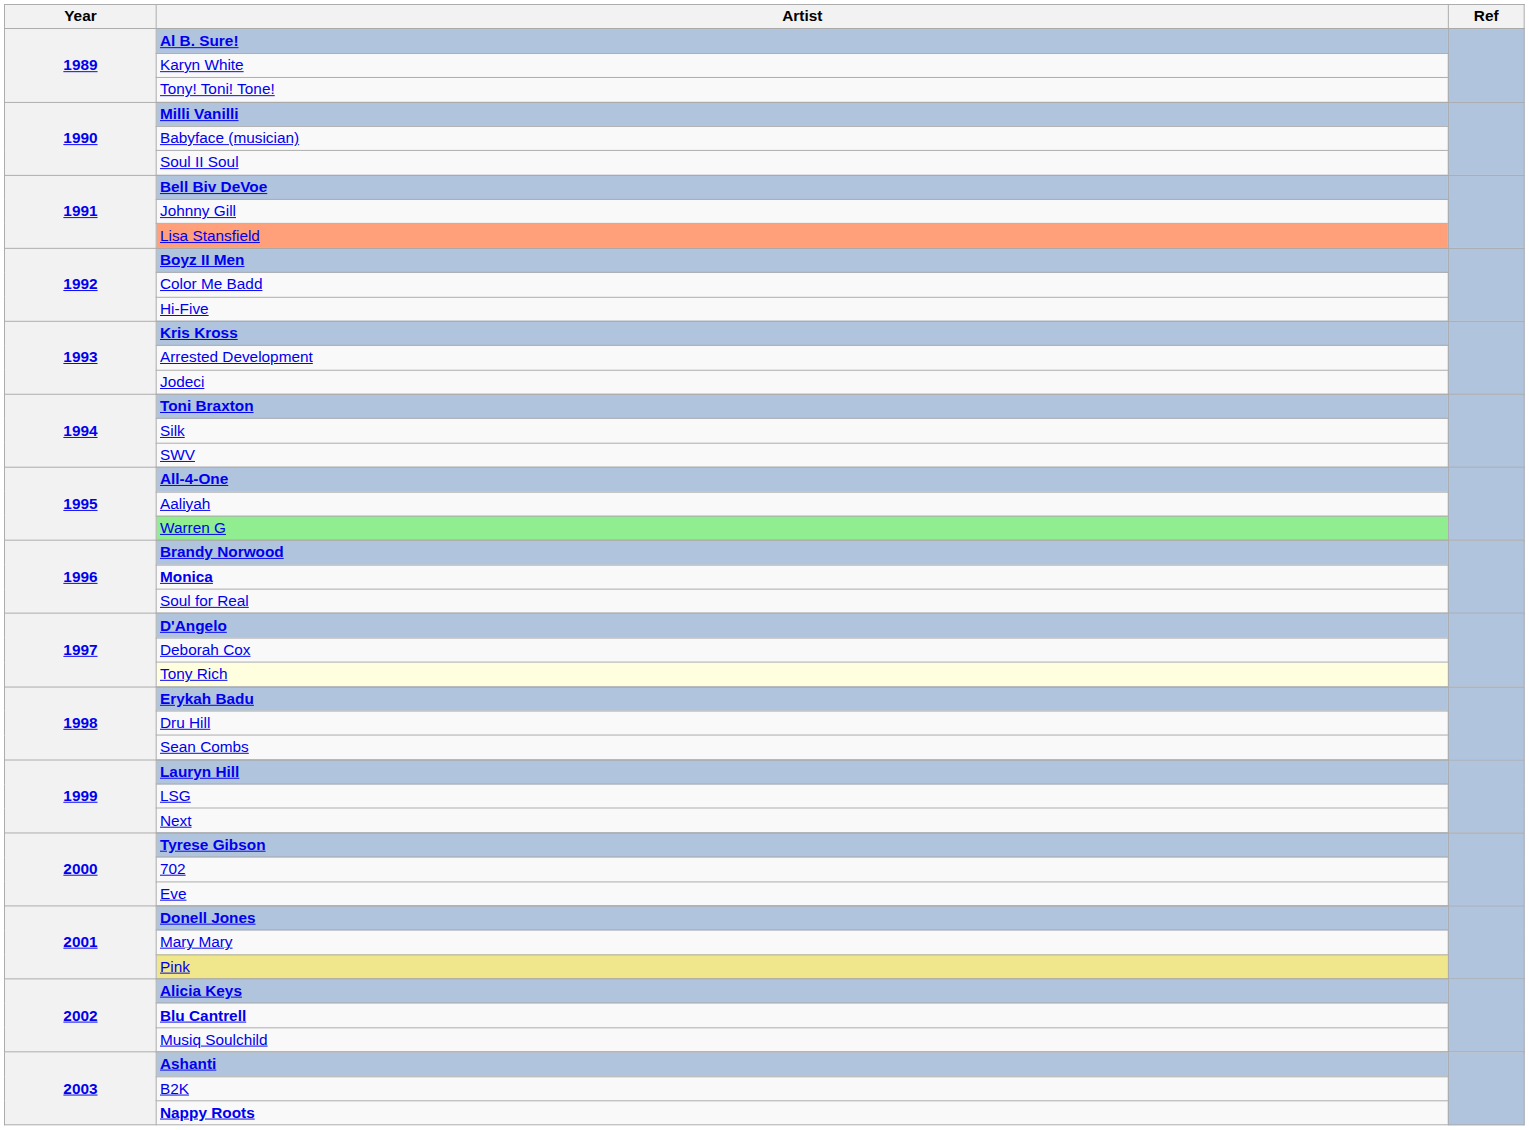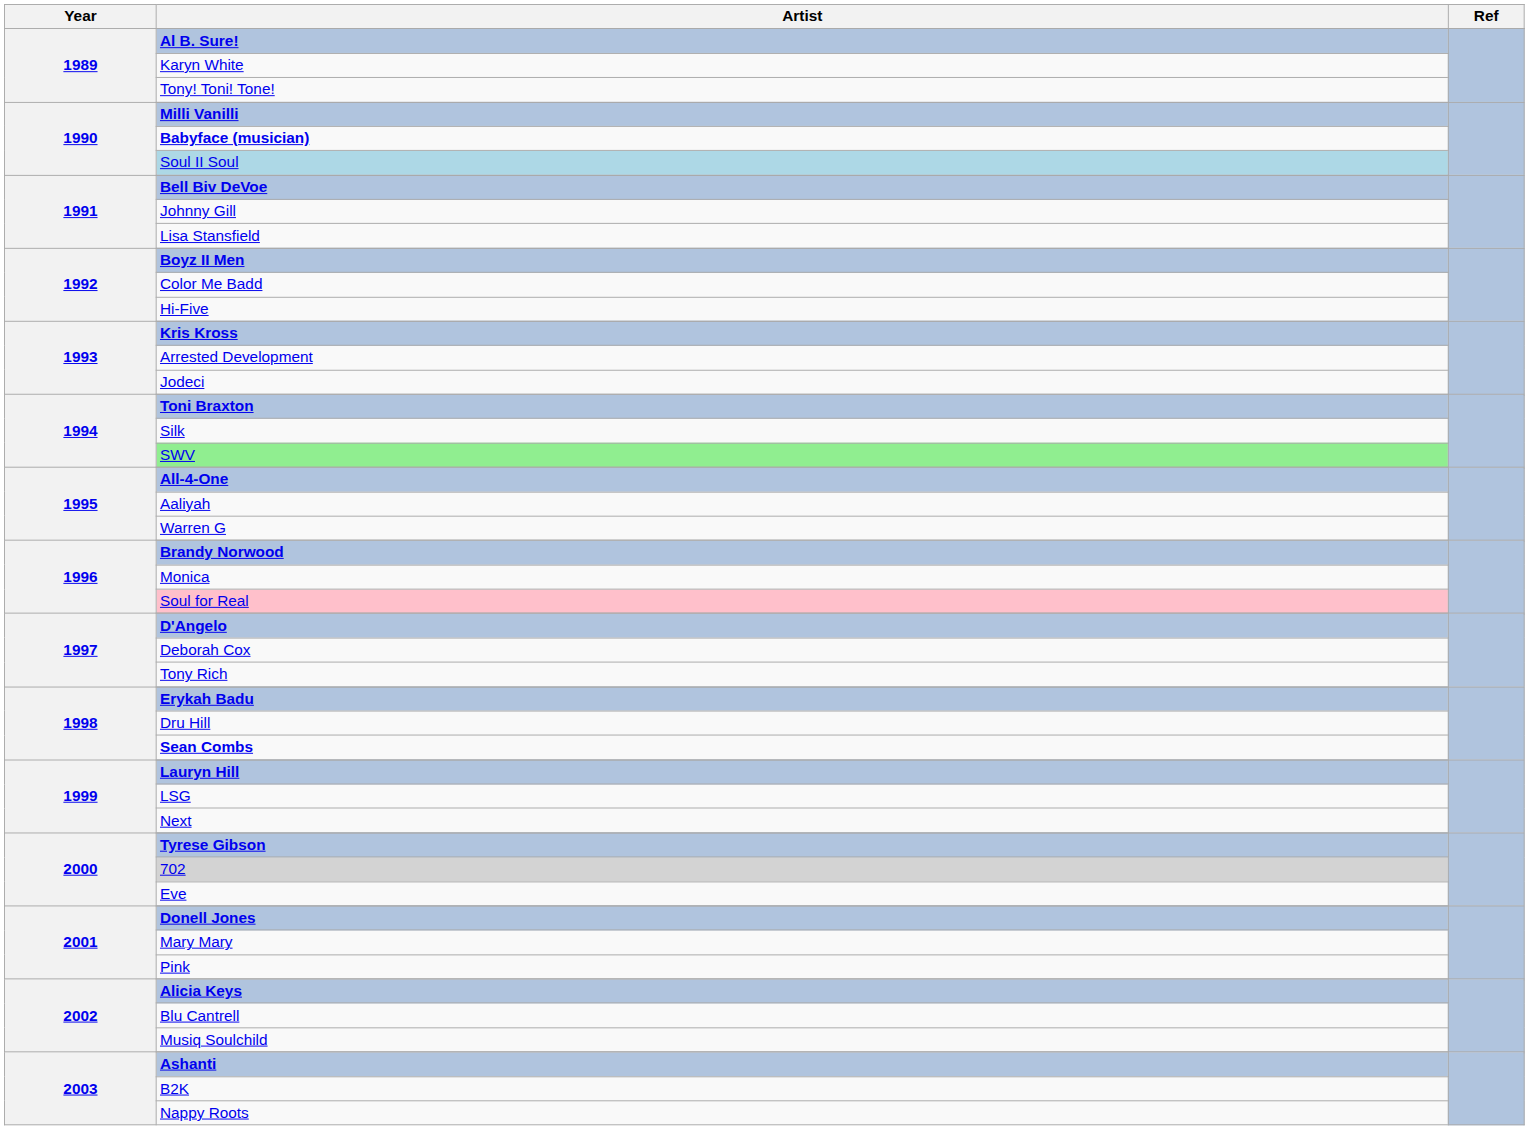(230, 138) normal -> (235, 138) bold
(199, 162) no background -> (199, 162) lightblue background
(210, 235) lightsalmon background -> (210, 235) no background
(177, 455) no background -> (177, 455) lightgreen background
(193, 528) lightgreen background -> (193, 528) no background
(186, 576) bold -> (185, 576) normal
(204, 601) no background -> (204, 601) pink background
(194, 674) lightyellow background -> (194, 674) no background
(204, 747) normal -> (207, 747) bold
(173, 869) no background -> (173, 869) lightgrey background
(175, 966) khaki background -> (175, 966) no background
(203, 1015) bold -> (200, 1015) normal
(207, 1112) bold -> (204, 1112) normal
